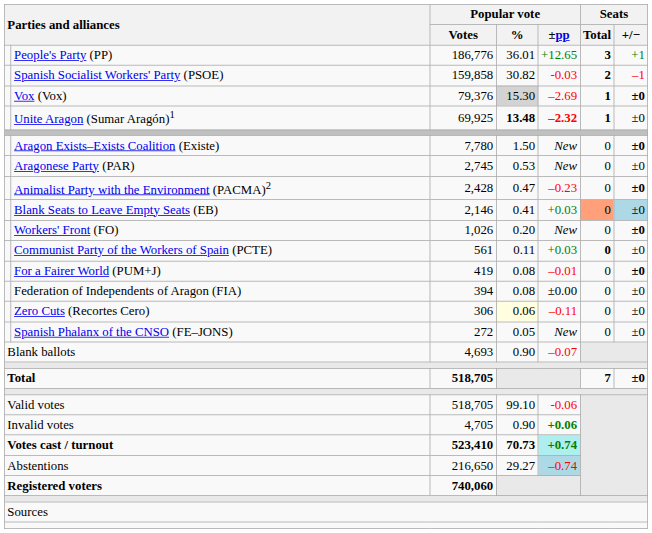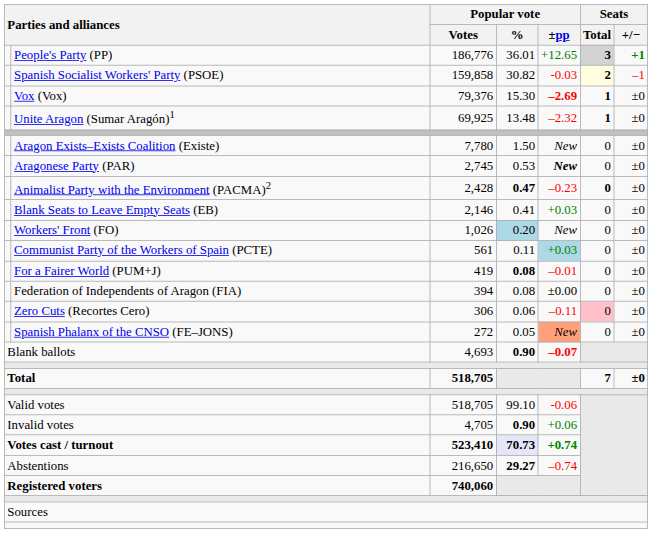(608, 55) no background -> (608, 55) lightgrey background
(638, 55) normal -> (638, 55) bold
(608, 75) no background -> (608, 75) lightyellow background
(521, 95) lightgrey background -> (521, 95) no background
(563, 95) normal -> (563, 95) bold
(638, 95) bold -> (638, 95) normal
(521, 117) bold -> (521, 117) normal
(563, 117) bold -> (563, 117) normal
(638, 145) bold -> (638, 145) normal
(566, 166) normal -> (565, 166) bold
(524, 188) normal -> (524, 188) bold
(608, 188) normal -> (608, 188) bold
(638, 188) bold -> (638, 188) normal
(608, 210) lightsalmon background -> (608, 210) no background
(638, 210) lightblue background -> (638, 210) no background
(524, 230) no background -> (524, 230) lightblue background
(638, 230) bold -> (638, 230) normal
(562, 250) no background -> (562, 250) lightblue background
(608, 250) bold -> (608, 250) normal
(524, 271) normal -> (524, 271) bold
(638, 271) bold -> (638, 271) normal
(524, 311) lightyellow background -> (524, 311) no background
(608, 311) no background -> (608, 311) pink background
(566, 331) no background -> (566, 331) lightsalmon background
(524, 352) normal -> (524, 352) bold
(563, 352) normal -> (563, 352) bold
(524, 424) normal -> (524, 424) bold
(562, 424) bold -> (562, 424) normal
(521, 445) no background -> (521, 445) lavender background
(562, 445) paleturquoise background -> (562, 445) no background
(521, 465) normal -> (521, 465) bold
(563, 465) lightblue background -> (563, 465) no background
